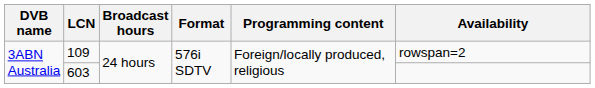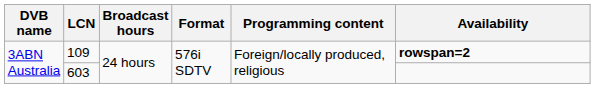(432, 52) normal -> (434, 52) bold
